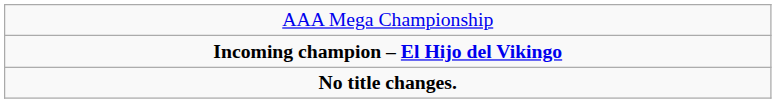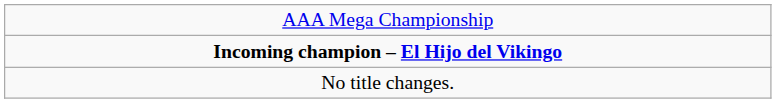(388, 82) bold -> (388, 82) normal
